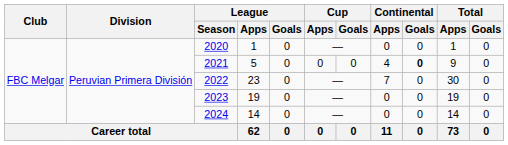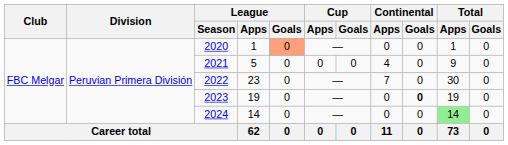(287, 47) no background -> (287, 47) lightsalmon background
(420, 64) bold -> (420, 64) normal
(420, 98) normal -> (420, 98) bold
(453, 115) no background -> (453, 115) lightgreen background
